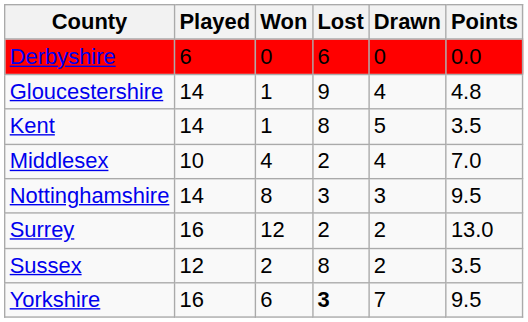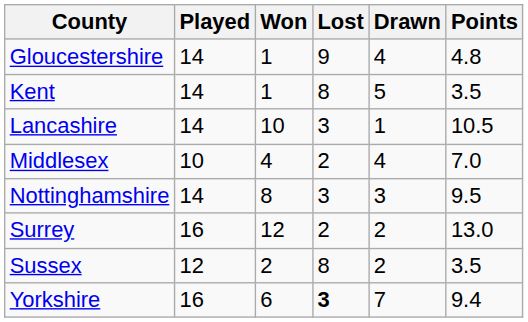- row: (63, 56)
+ row: (63, 126)
(466, 299) 9.5 -> (466, 299) 9.4
